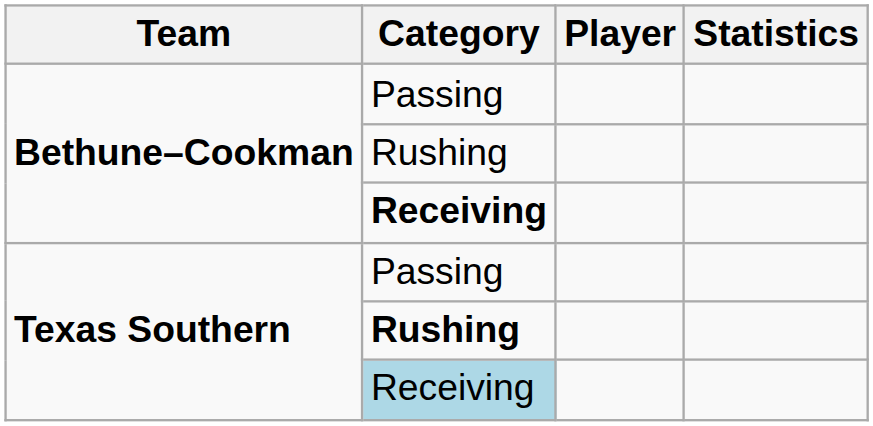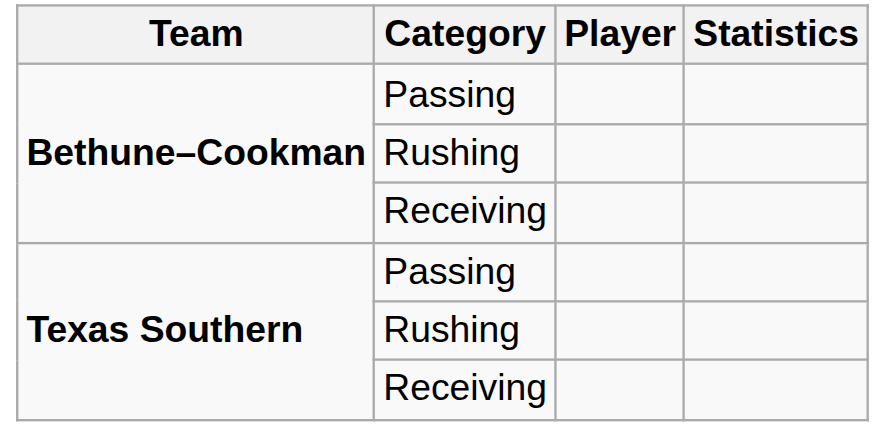(459, 211) bold -> (465, 211) normal
(445, 329) bold -> (452, 329) normal
(453, 389) lightblue background -> (465, 389) no background
